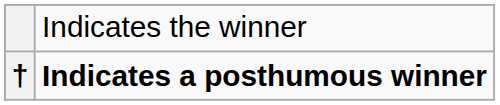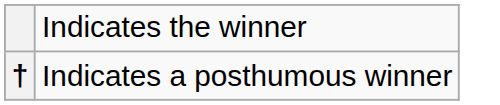(264, 75) bold -> (247, 75) normal
